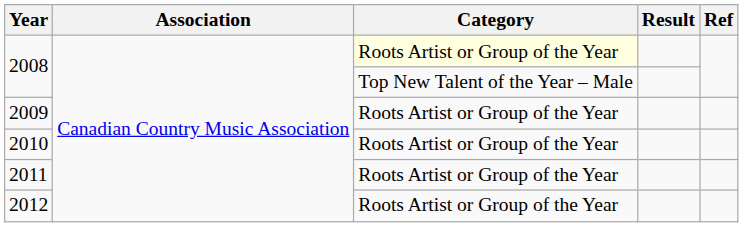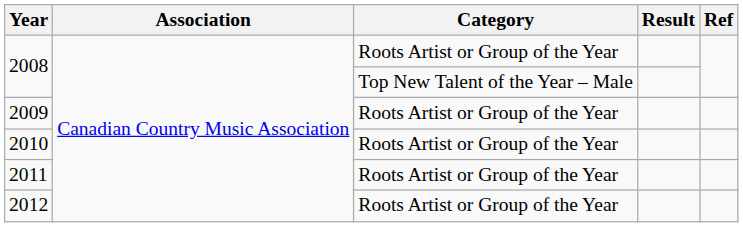(488, 50) lightyellow background -> (488, 50) no background
